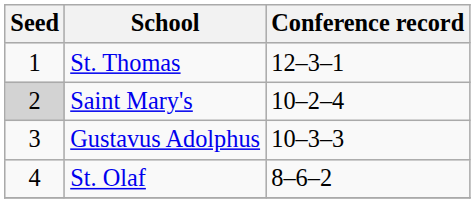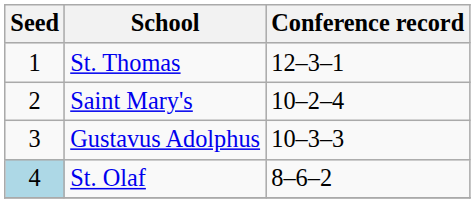(35, 100) lightgrey background -> (35, 100) no background
(35, 178) no background -> (35, 178) lightblue background
